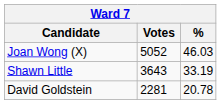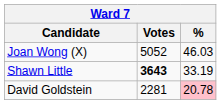(154, 71) normal -> (154, 71) bold
(198, 90) no background -> (198, 90) pink background
